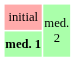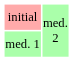(23, 44) bold -> (23, 44) normal
